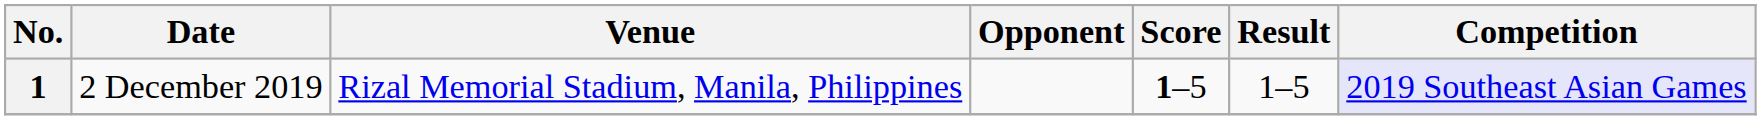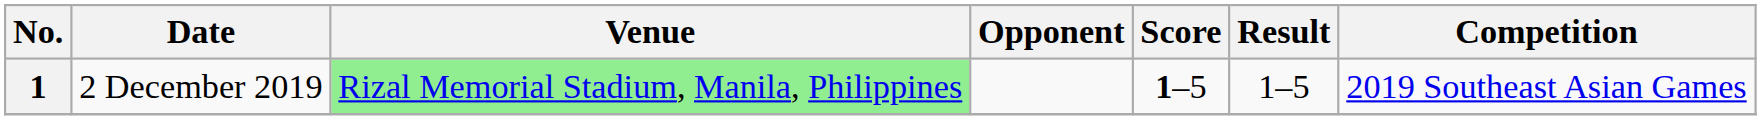(650, 85) no background -> (650, 85) lightgreen background
(1546, 85) lavender background -> (1546, 85) no background
